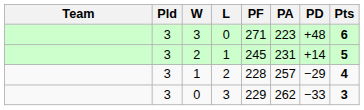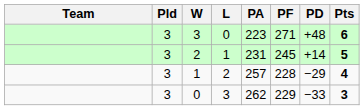columns swapped: (256, 14) <-> (285, 14)
